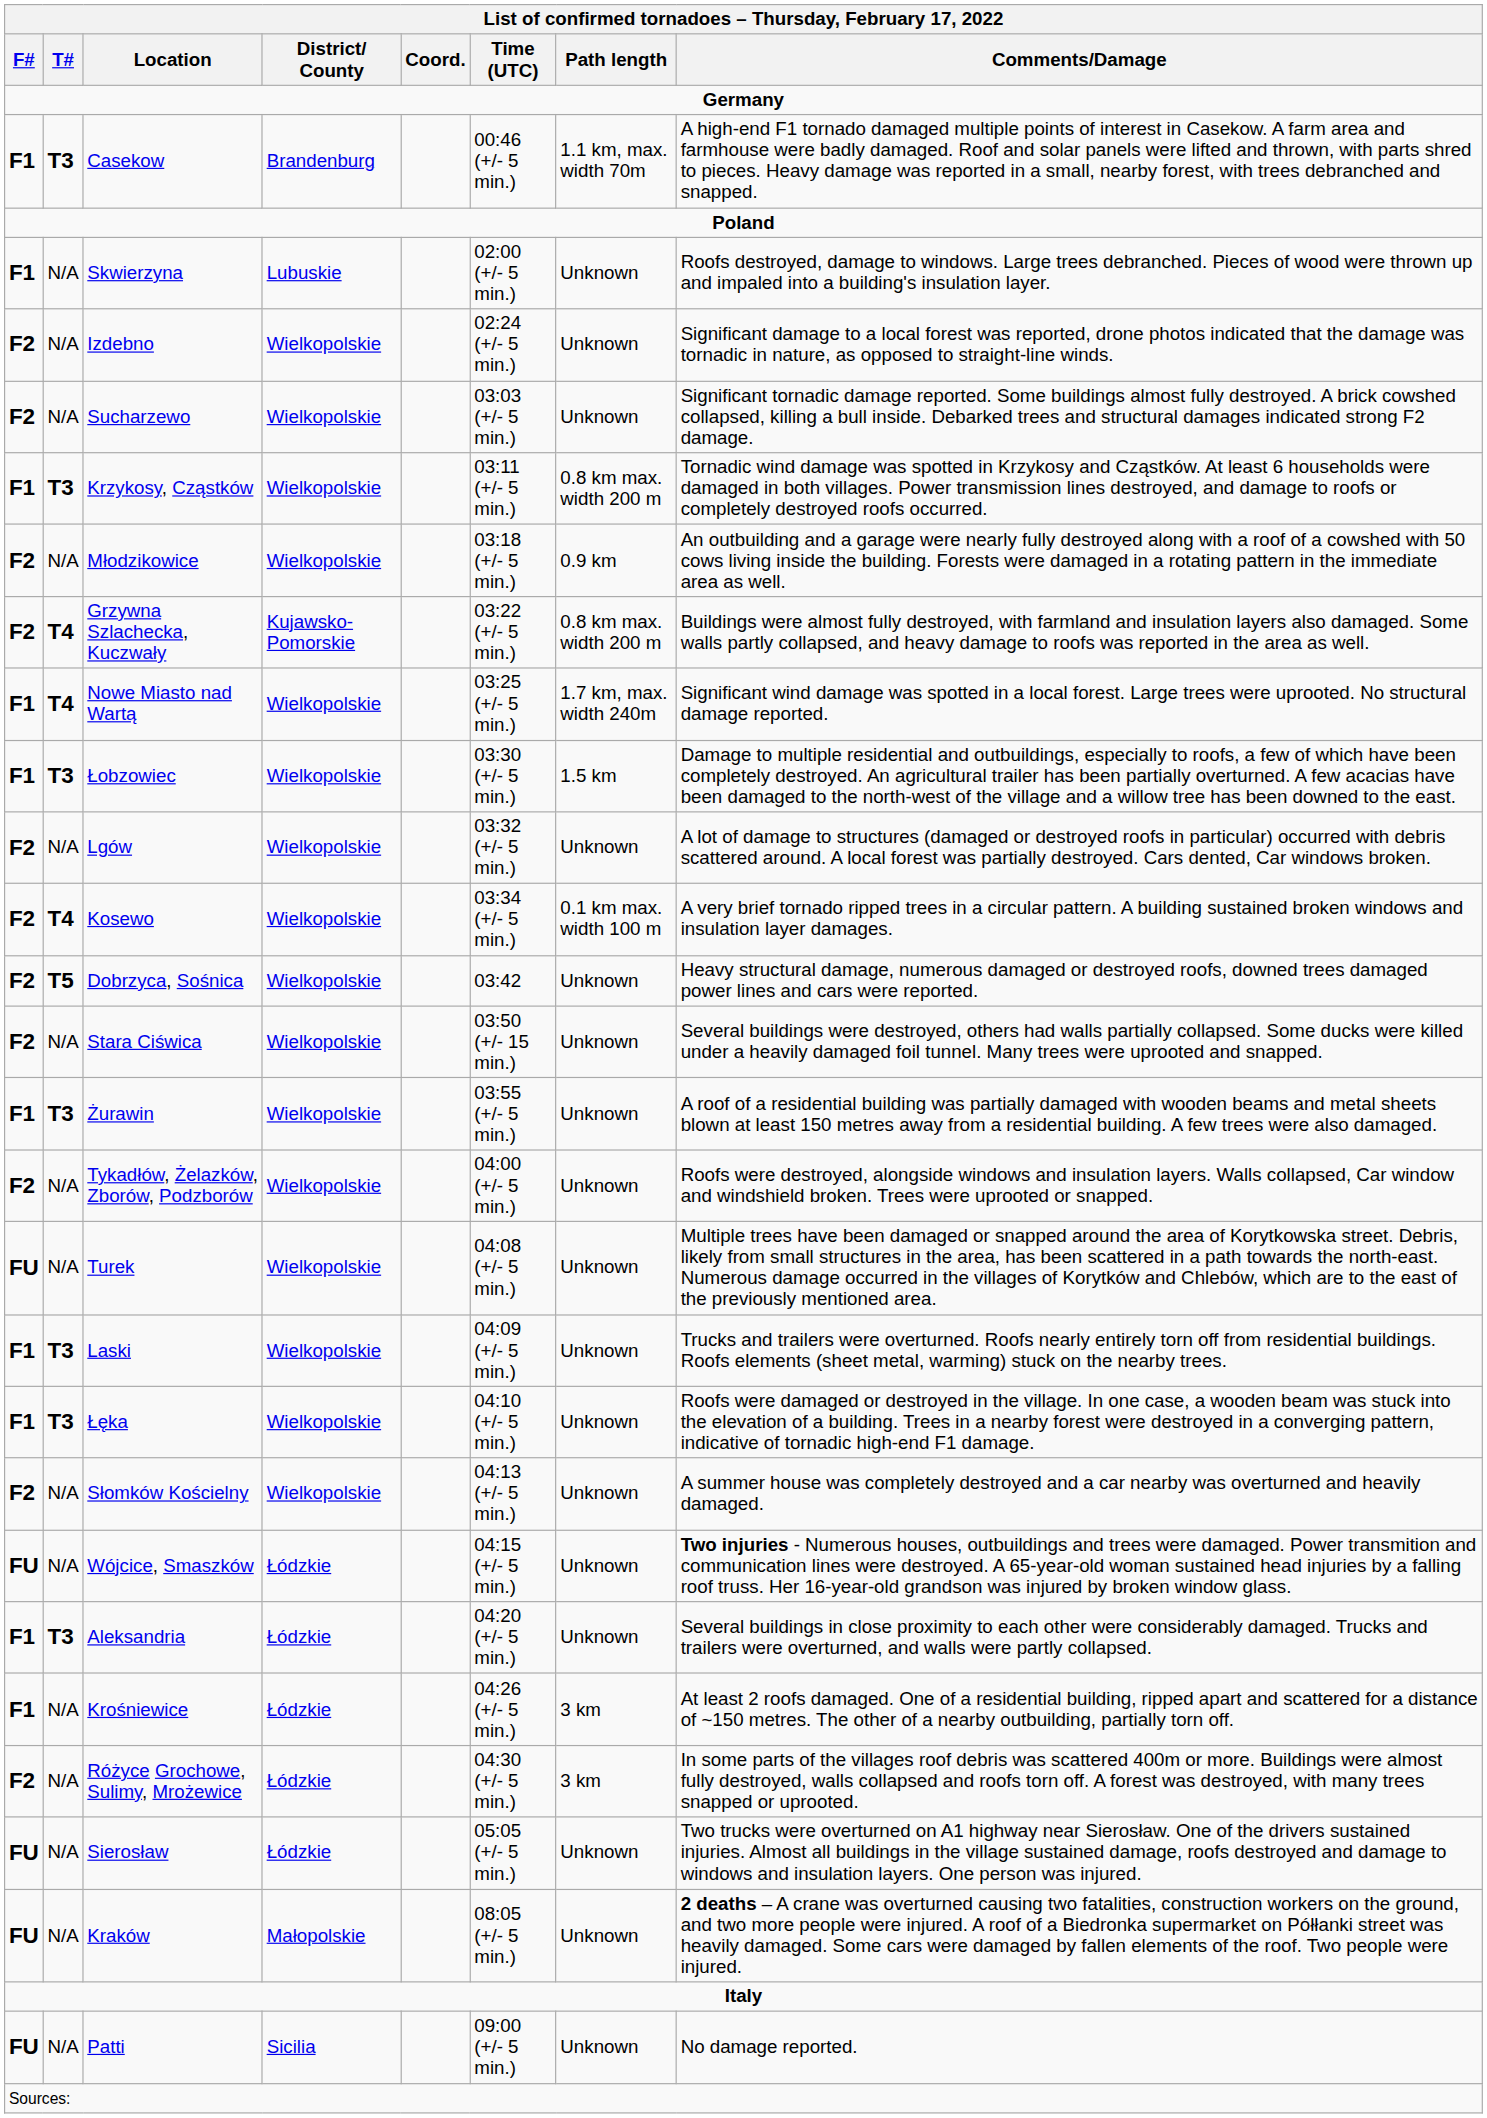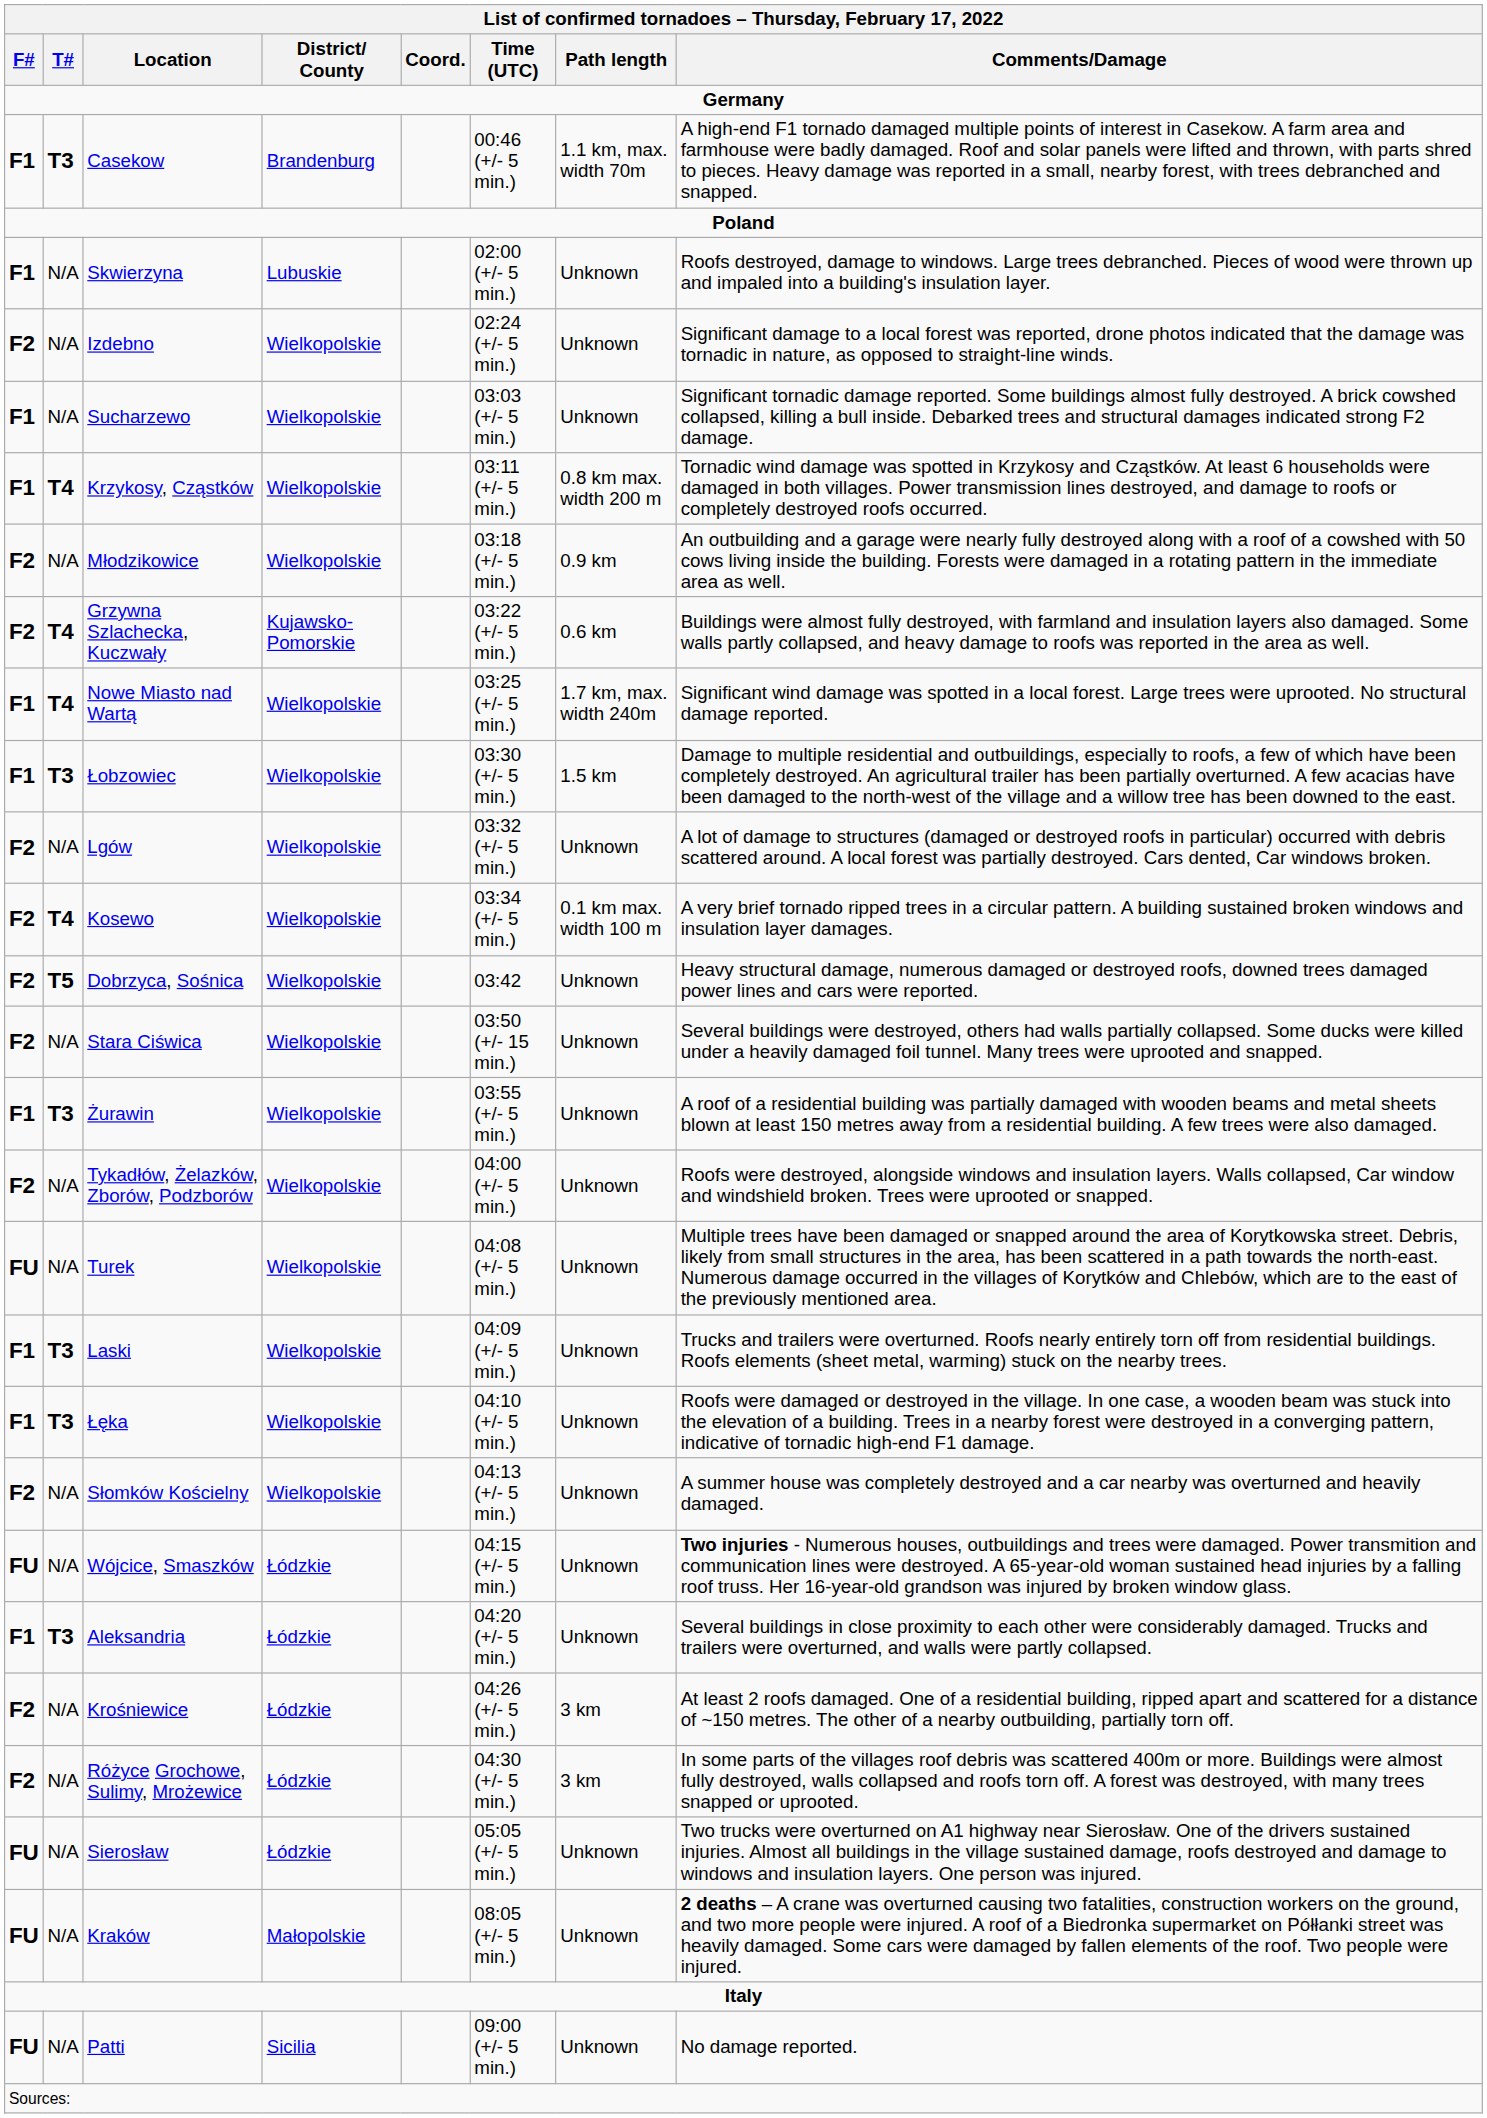(22, 416) F2 -> (22, 416) F1
(61, 488) T3 -> (61, 488) T4
(611, 632) 0.8 km max. width 200 m -> (588, 632) 0.6 km
(22, 1709) F1 -> (22, 1709) F2
